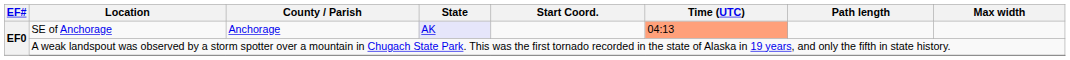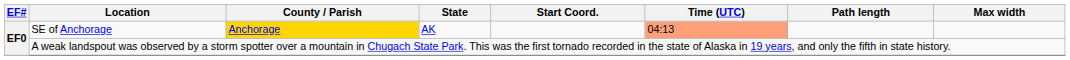(254, 30) no background -> (254, 30) gold background
(428, 30) lavender background -> (428, 30) no background
